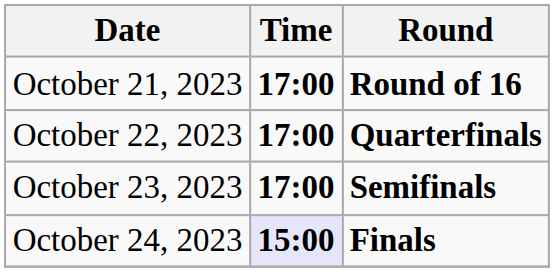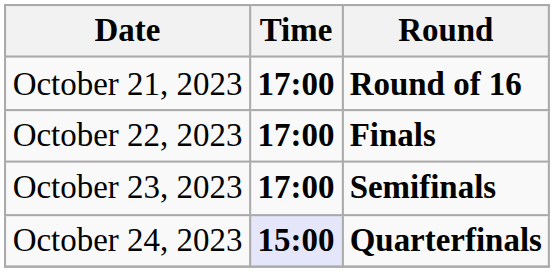(446, 135) Quarterfinals -> (393, 135) Finals
(393, 239) Finals -> (446, 239) Quarterfinals
